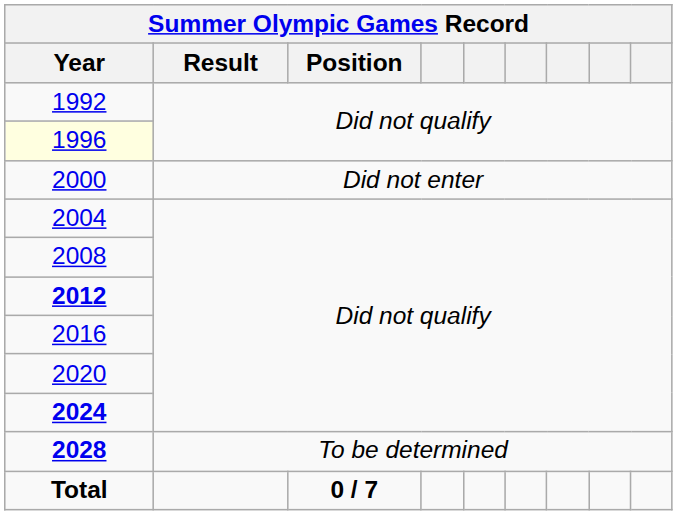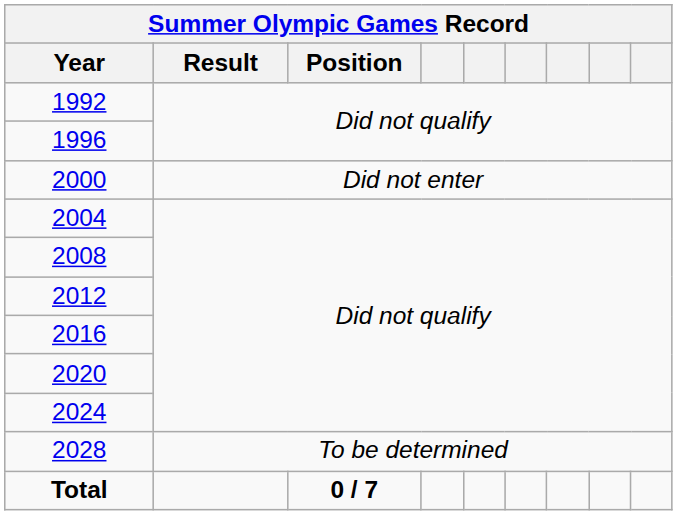(79, 140) lightyellow background -> (79, 140) no background
(79, 295) bold -> (79, 295) normal
(79, 412) bold -> (79, 412) normal
(79, 450) bold -> (79, 450) normal
